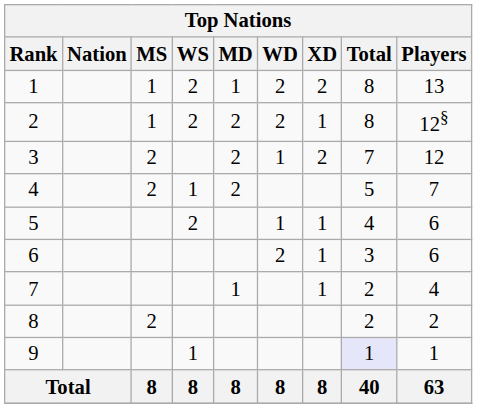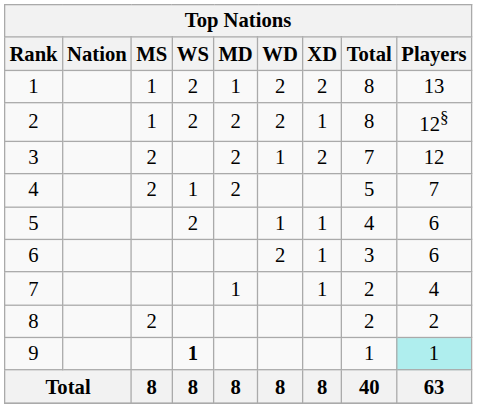(193, 353) normal -> (193, 353) bold
(369, 353) lavender background -> (369, 353) no background
(434, 353) no background -> (434, 353) paleturquoise background
